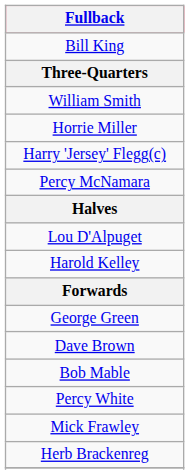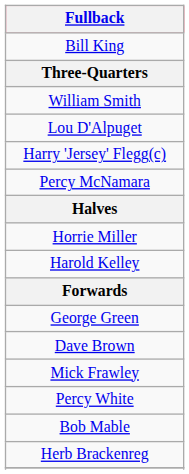(95, 127) Horrie Miller -> (95, 127) Lou D'Alpuget
(95, 236) Lou D'Alpuget -> (95, 236) Horrie Miller
(95, 372) Bob Mable -> (95, 372) Mick Frawley
(95, 427) Mick Frawley -> (95, 427) Bob Mable
